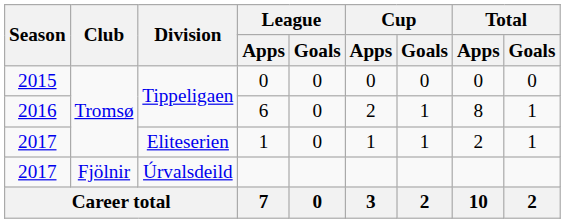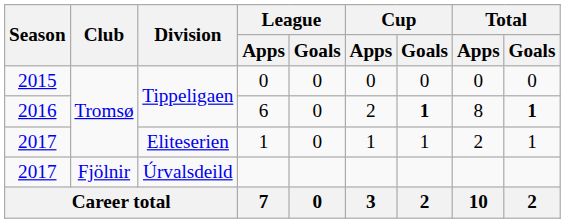(425, 111) normal -> (425, 111) bold
(532, 111) normal -> (532, 111) bold
